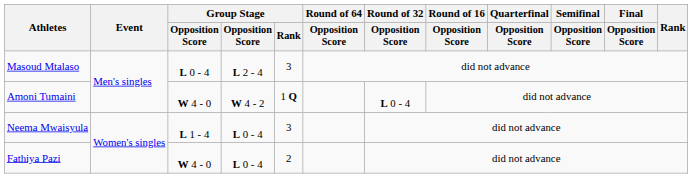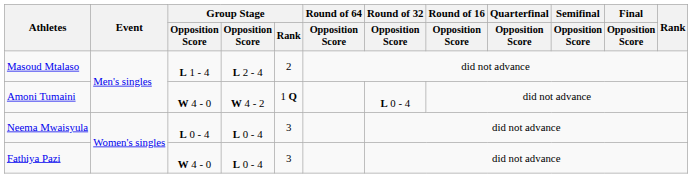(194, 73) L 0 - 4 -> (194, 73) L 1 - 4
(289, 66) 3 -> (289, 66) 2
(194, 134) L 1 - 4 -> (194, 134) L 0 - 4
(289, 158) 2 -> (289, 158) 3
